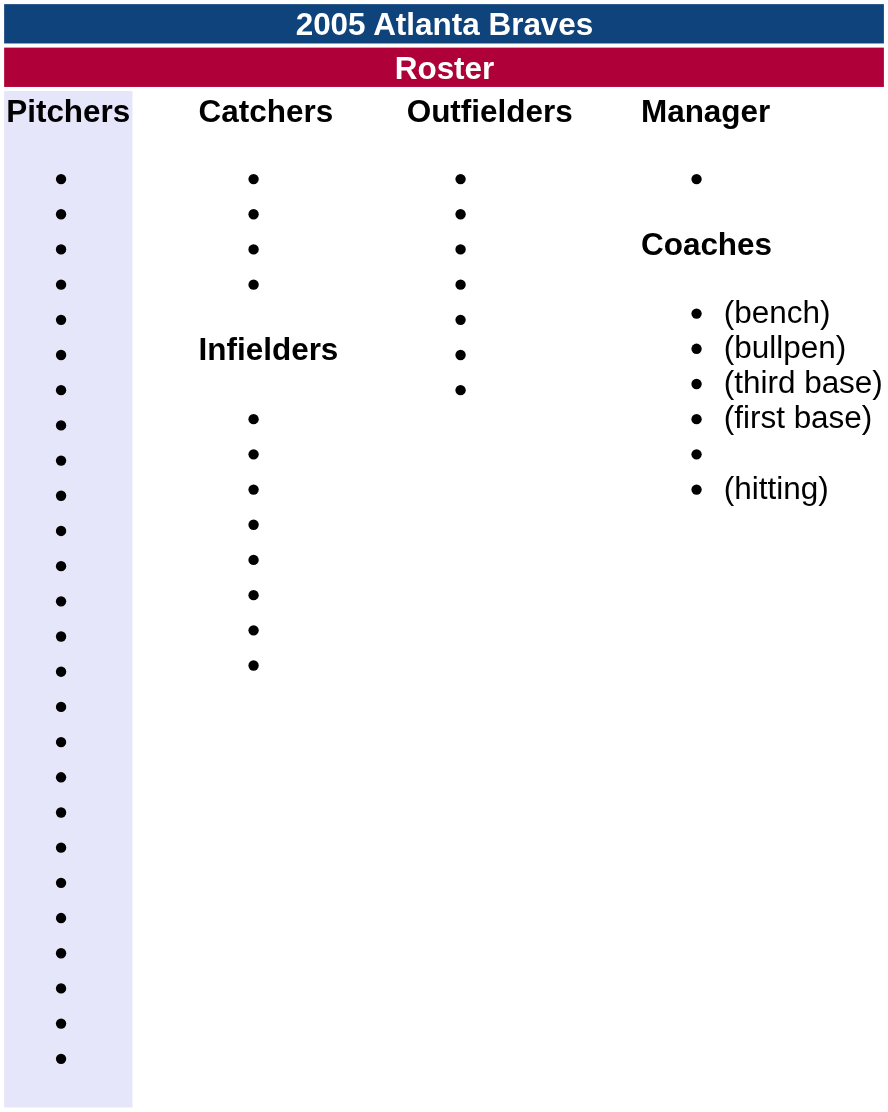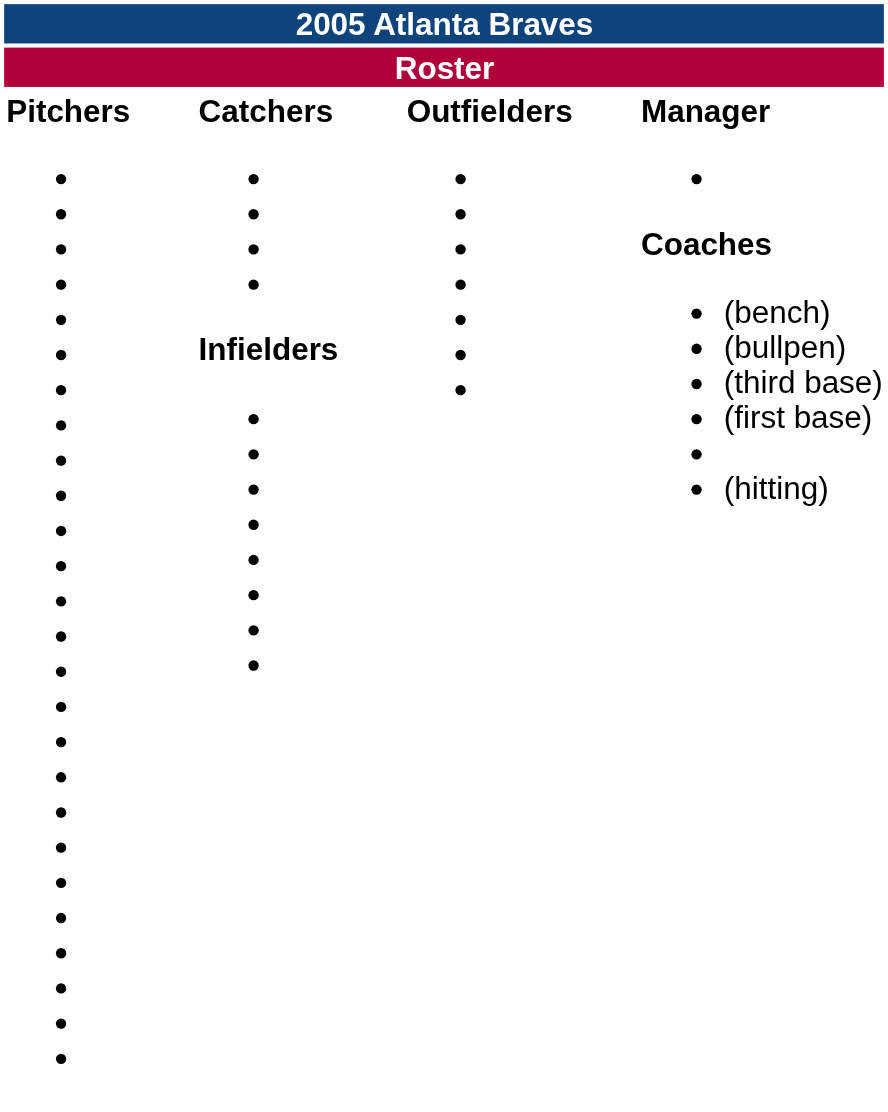(68, 584) lavender background -> (68, 584) no background
